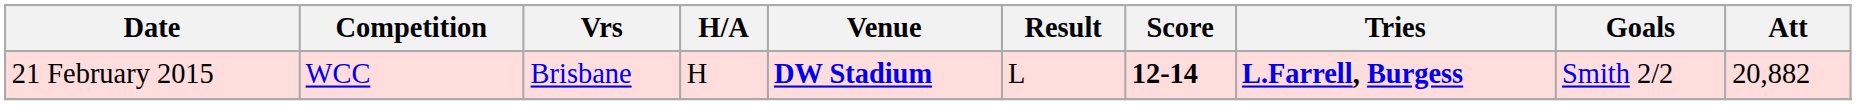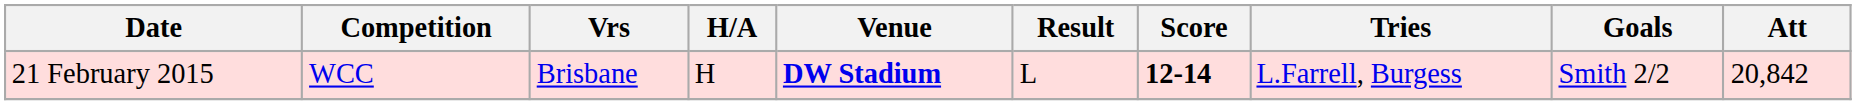(1353, 74) bold -> (1359, 74) normal
(1771, 74) 20,882 -> (1770, 74) 20,842
